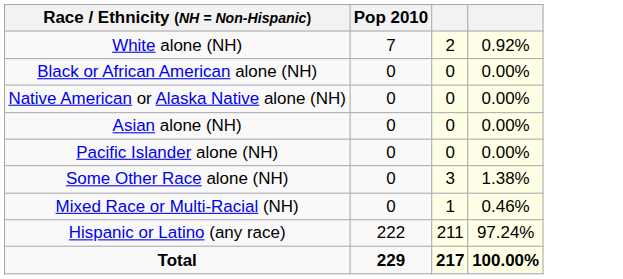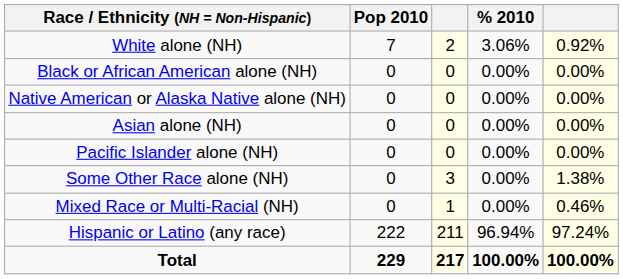+ column: (506, 17)
